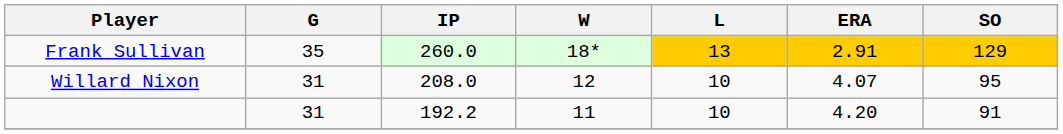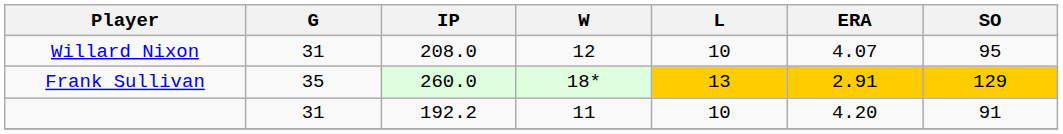rows swapped: (125, 51) <-> (125, 82)
